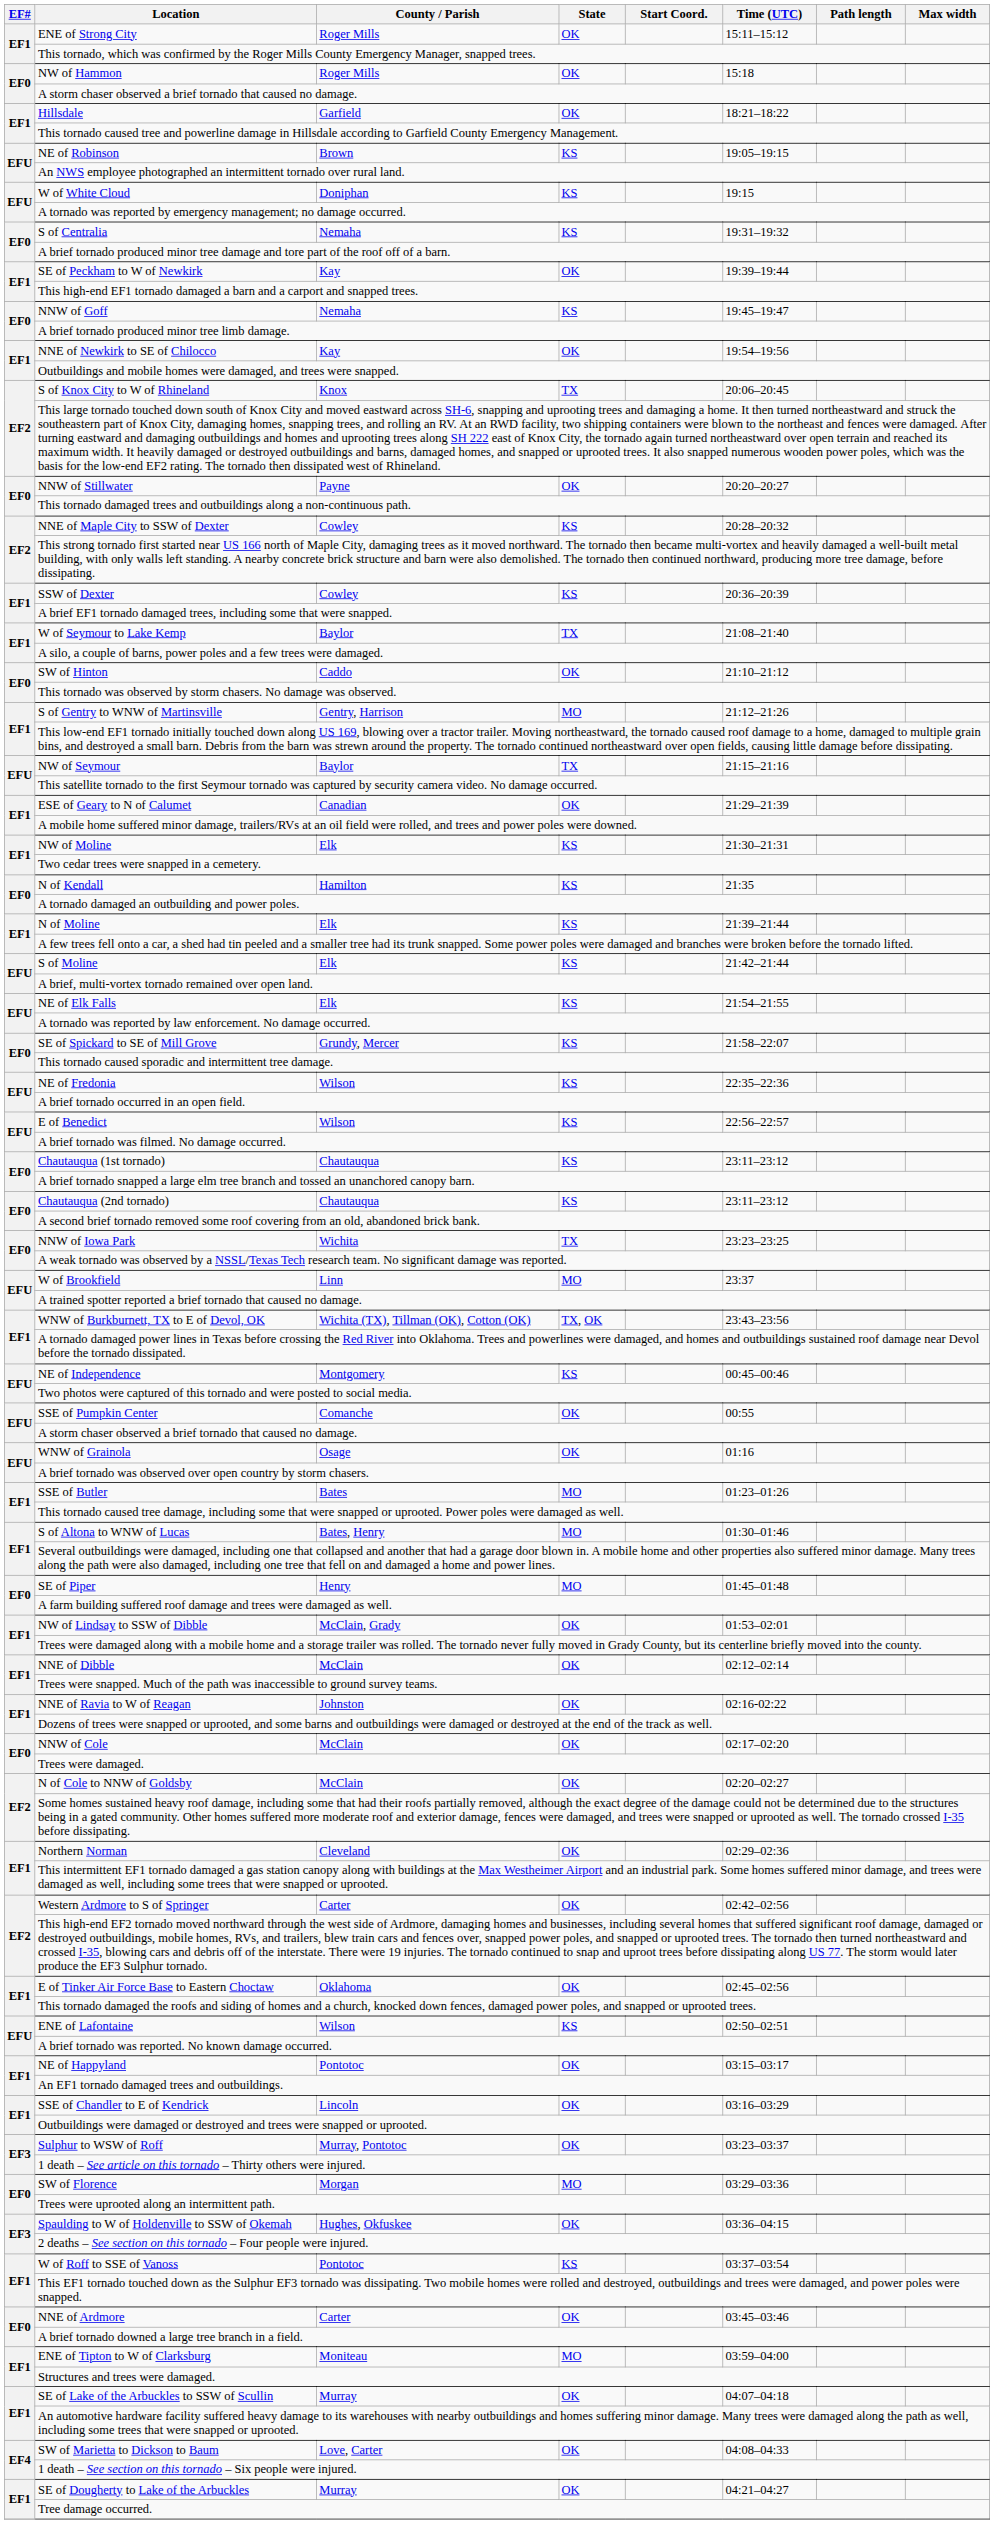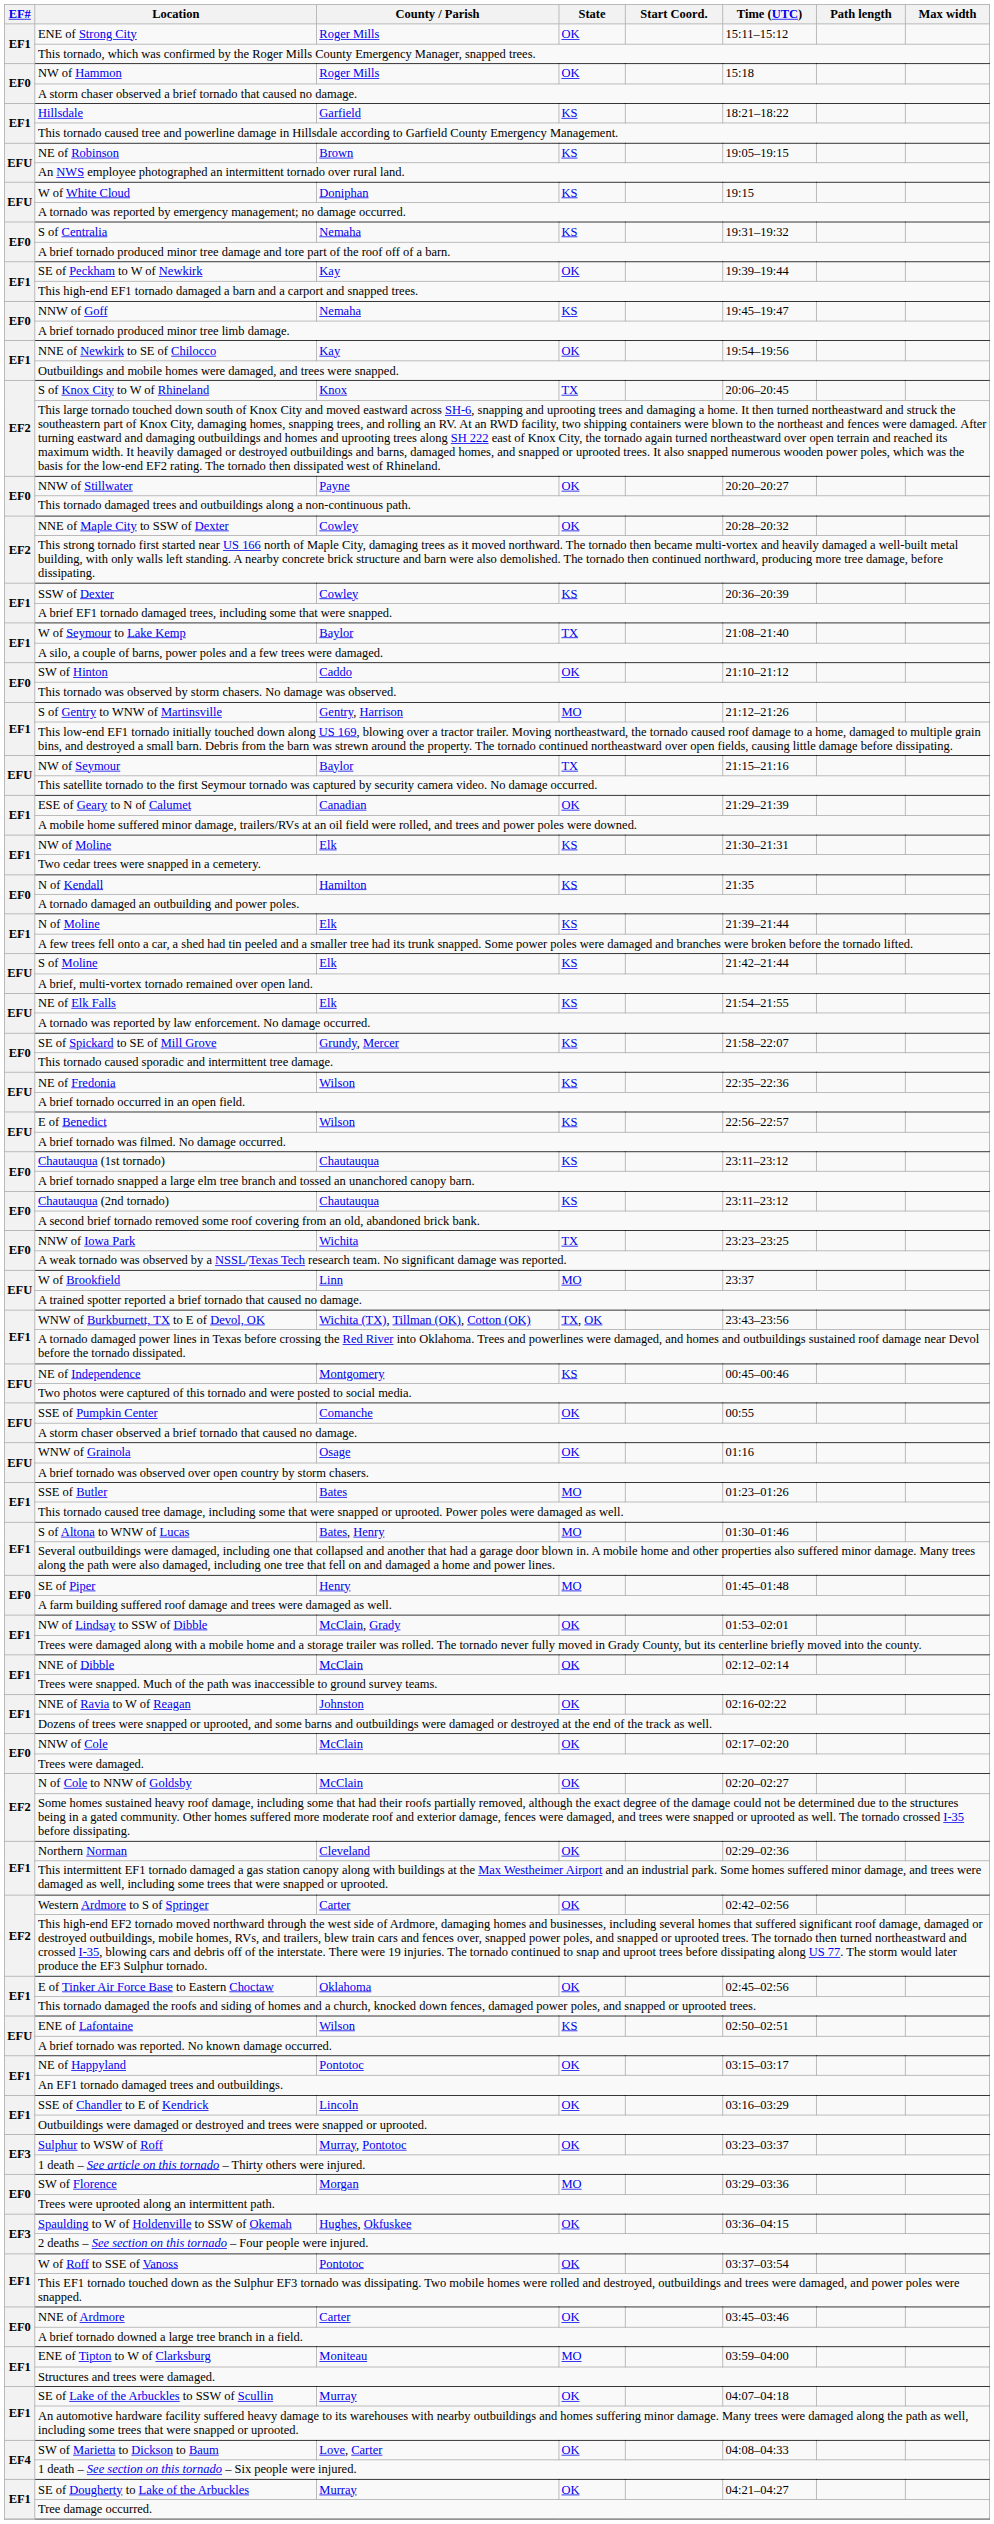(570, 113) OK -> (569, 113) KS
(569, 525) KS -> (570, 525) OK
(569, 2263) KS -> (570, 2263) OK
